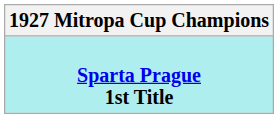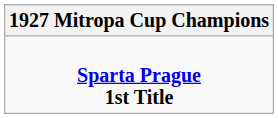(139, 85) paleturquoise background -> (139, 85) no background
